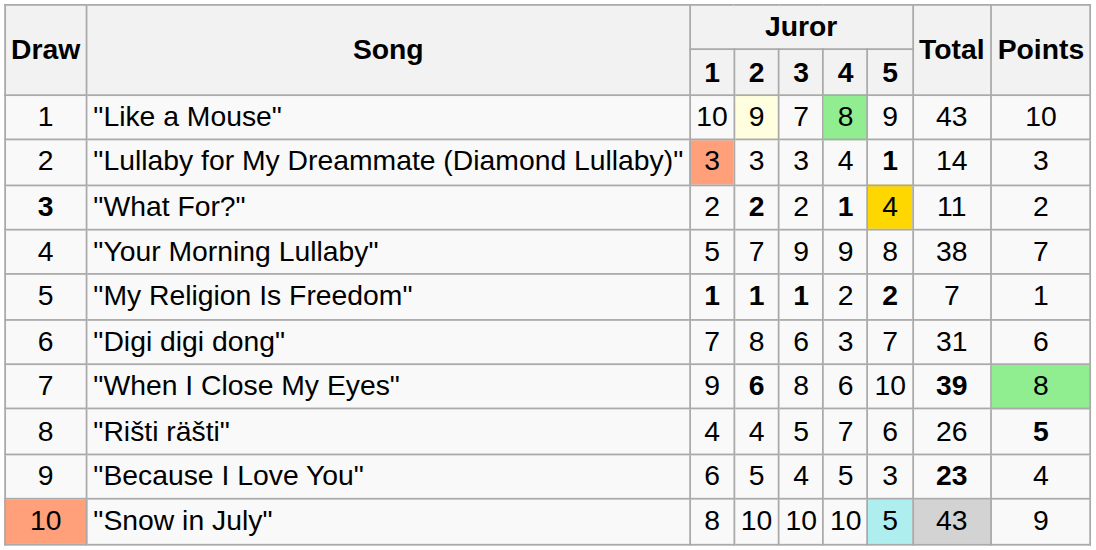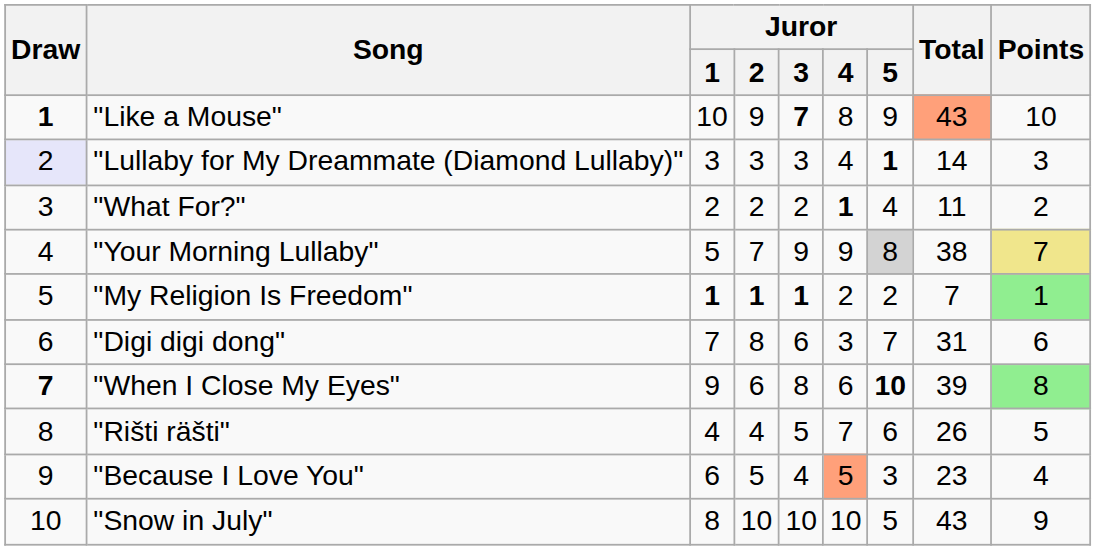(46, 116) normal -> (46, 116) bold
(757, 116) lightyellow background -> (757, 116) no background
(801, 116) normal -> (801, 116) bold
(846, 116) lightgreen background -> (846, 116) no background
(952, 116) no background -> (952, 116) lightsalmon background
(46, 161) no background -> (46, 161) lavender background
(712, 161) lightsalmon background -> (712, 161) no background
(46, 206) bold -> (46, 206) normal
(757, 206) bold -> (757, 206) normal
(890, 206) gold background -> (890, 206) no background
(890, 251) no background -> (890, 251) lightgrey background
(1041, 251) no background -> (1041, 251) khaki background
(890, 296) bold -> (890, 296) normal
(1041, 296) no background -> (1041, 296) lightgreen background
(46, 386) normal -> (46, 386) bold
(757, 386) bold -> (757, 386) normal
(890, 386) normal -> (890, 386) bold
(952, 386) bold -> (952, 386) normal
(1041, 431) bold -> (1041, 431) normal
(846, 476) no background -> (846, 476) lightsalmon background
(952, 476) bold -> (952, 476) normal
(46, 521) lightsalmon background -> (46, 521) no background
(890, 521) paleturquoise background -> (890, 521) no background
(952, 521) lightgrey background -> (952, 521) no background
